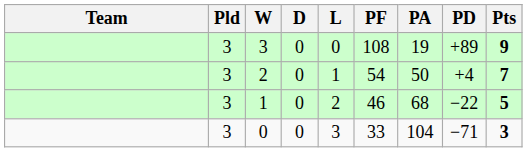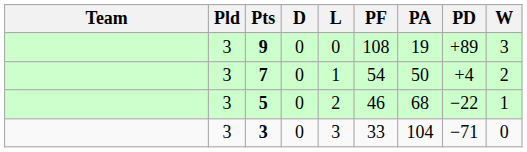columns swapped: (263, 18) <-> (504, 18)
